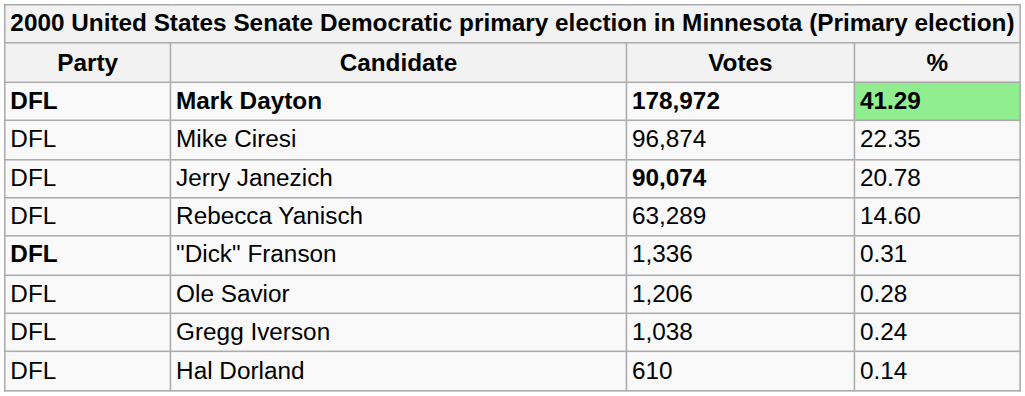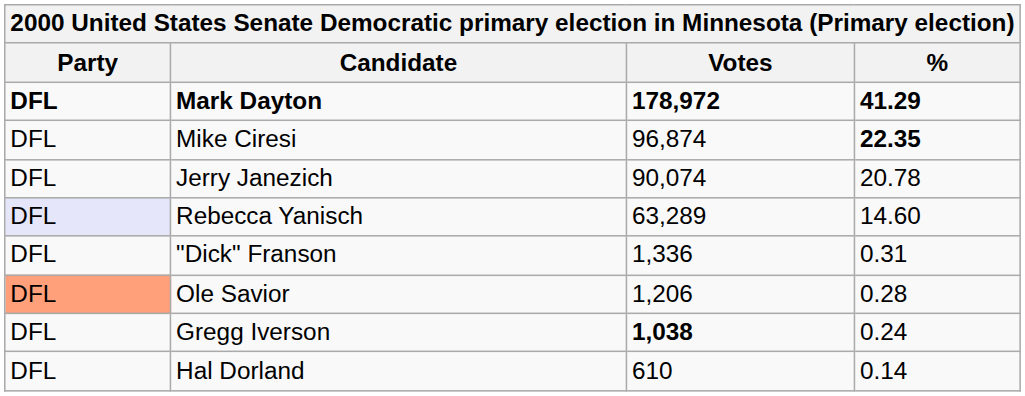(890, 100) lightgreen background -> (890, 100) no background
(890, 139) normal -> (890, 139) bold
(669, 178) bold -> (669, 178) normal
(33, 216) no background -> (33, 216) lavender background
(34, 255) bold -> (33, 255) normal
(33, 293) no background -> (33, 293) lightsalmon background
(662, 332) normal -> (662, 332) bold
